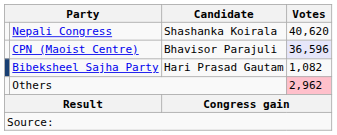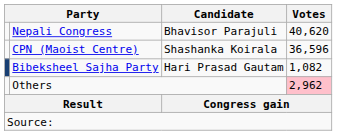(220, 31) Shashanka Koirala -> (220, 31) Bhavisor Parajuli
(220, 49) Bhavisor Parajuli -> (220, 49) Shashanka Koirala
(309, 49) lavender background -> (309, 49) no background
